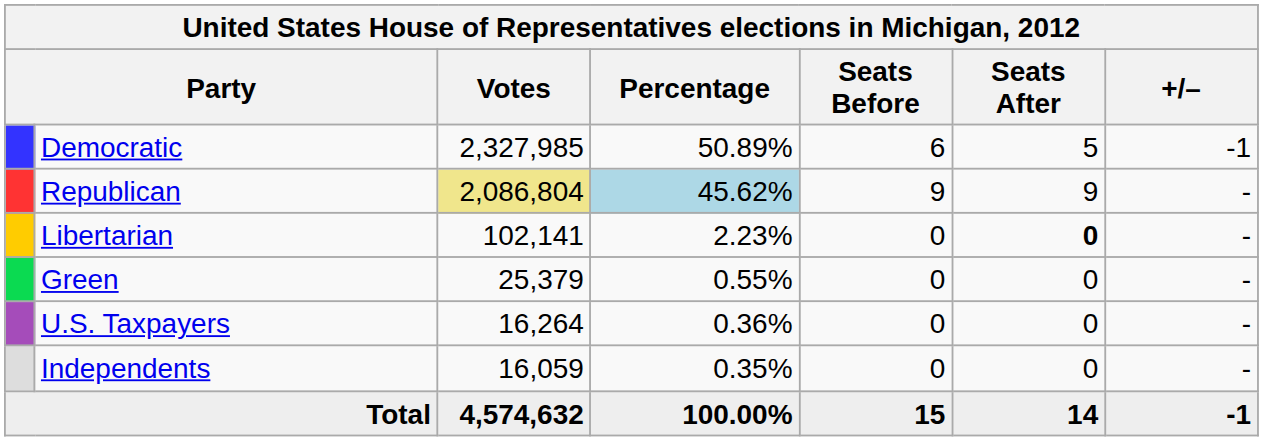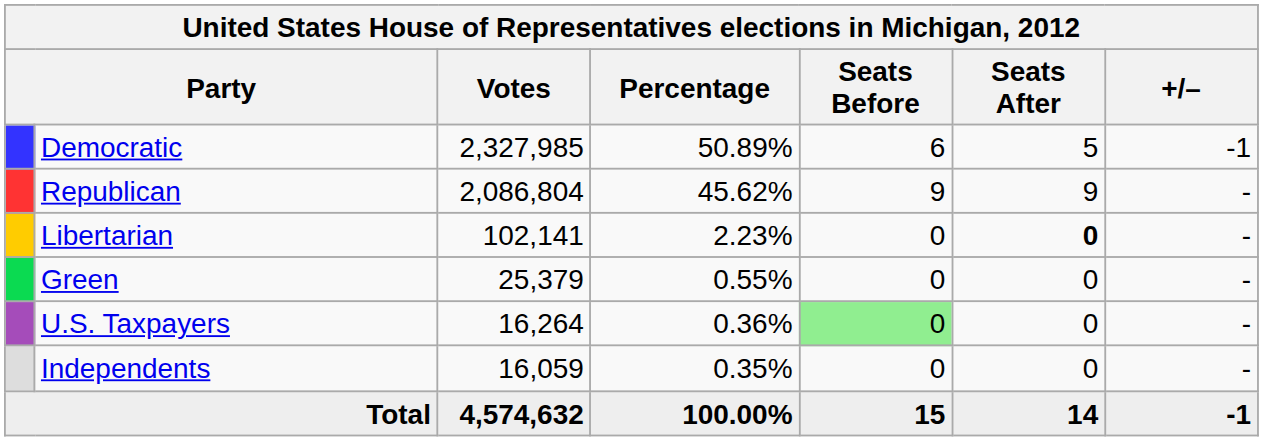(522, 191) khaki background -> (522, 191) no background
(745, 191) lightblue background -> (745, 191) no background
(938, 324) no background -> (938, 324) lightgreen background
